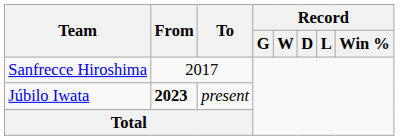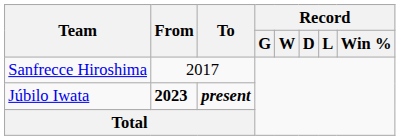(225, 95) normal -> (226, 95) bold
